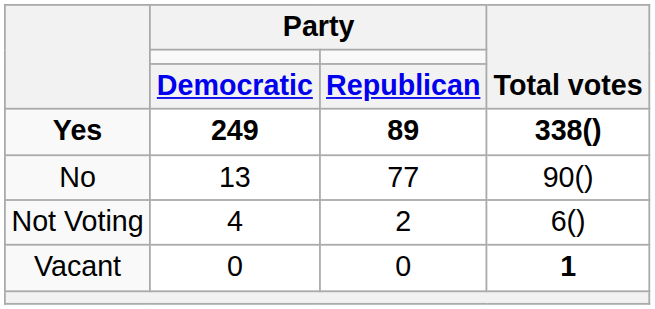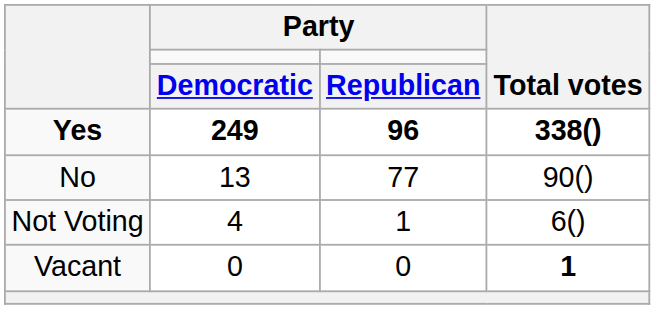(403, 131) 89 -> (403, 131) 96
(403, 222) 2 -> (403, 222) 1
